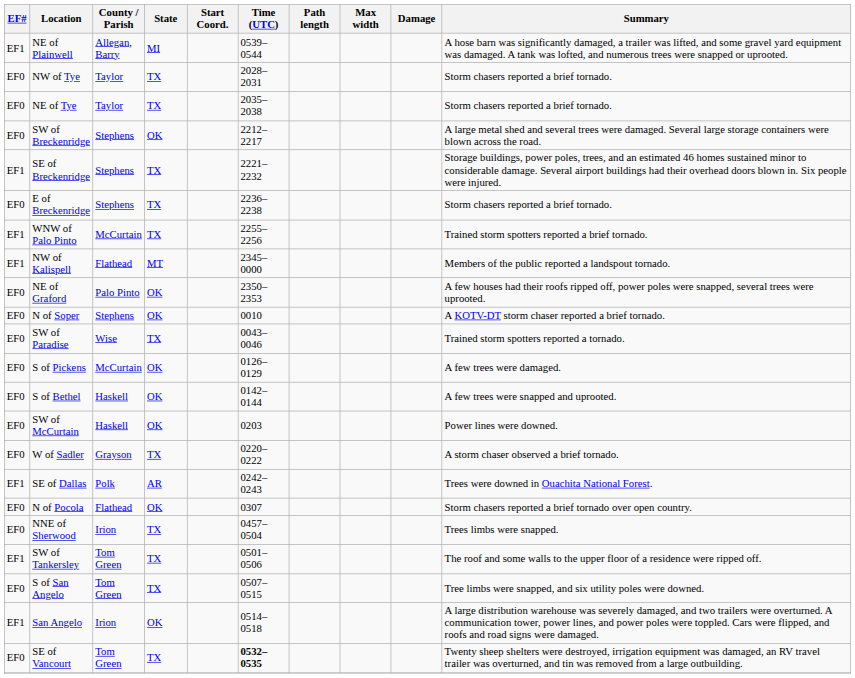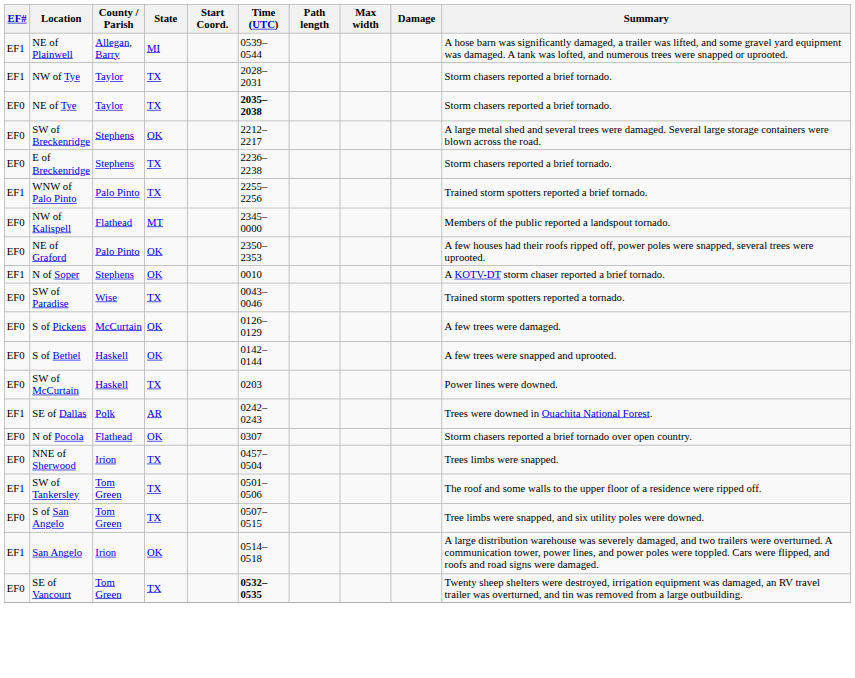(16, 77) EF0 -> (16, 77) EF1
(254, 106) normal -> (254, 106) bold
- row: (61, 170)
(119, 234) McCurtain -> (117, 193) Palo Pinto
(16, 263) EF1 -> (16, 222) EF0
(16, 315) EF0 -> (16, 274) EF1
(155, 425) OK -> (154, 384) TX
- row: (58, 454)
